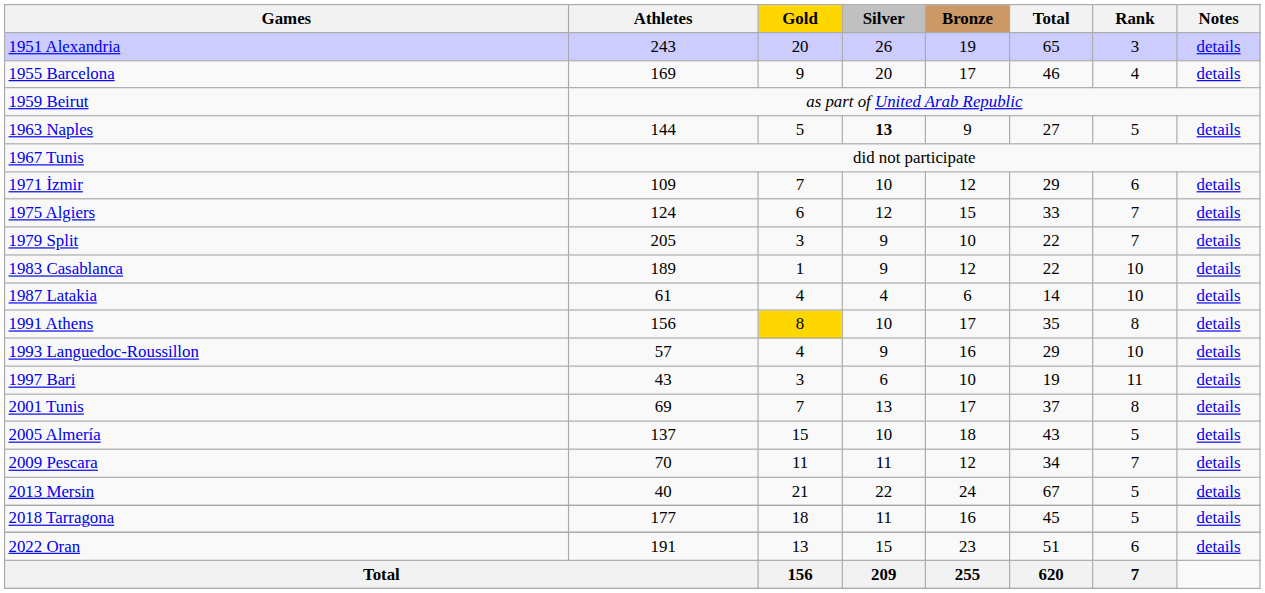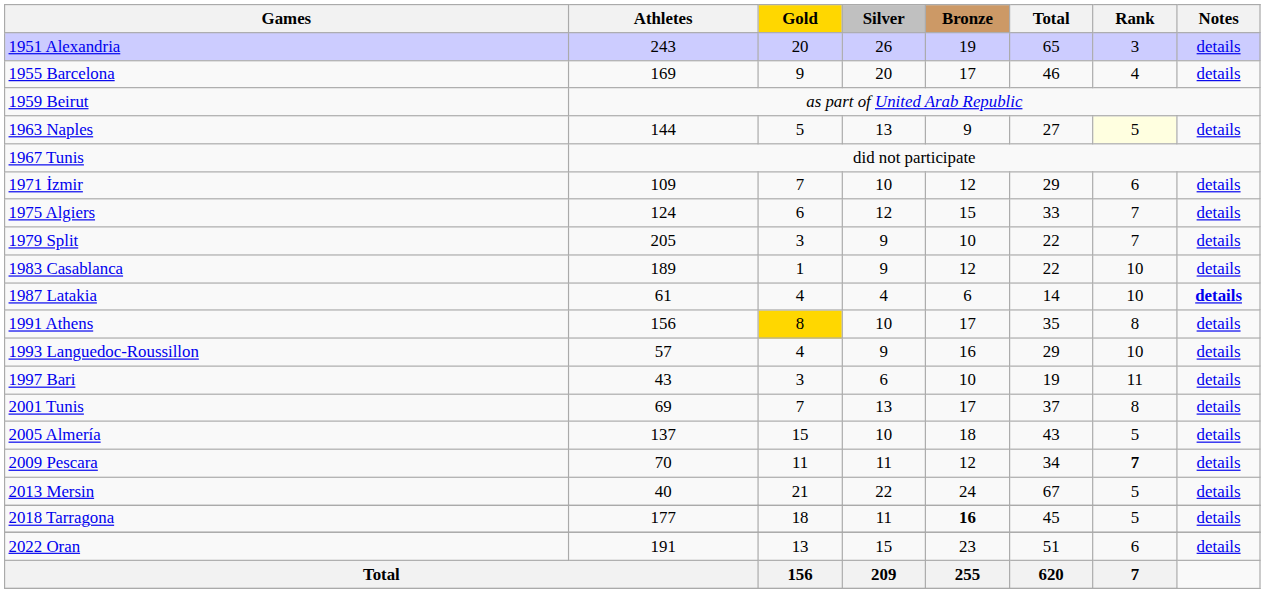(884, 129) bold -> (884, 129) normal
(1135, 129) no background -> (1135, 129) lightyellow background
(1219, 296) normal -> (1219, 296) bold
(1135, 463) normal -> (1135, 463) bold
(967, 518) normal -> (967, 518) bold
